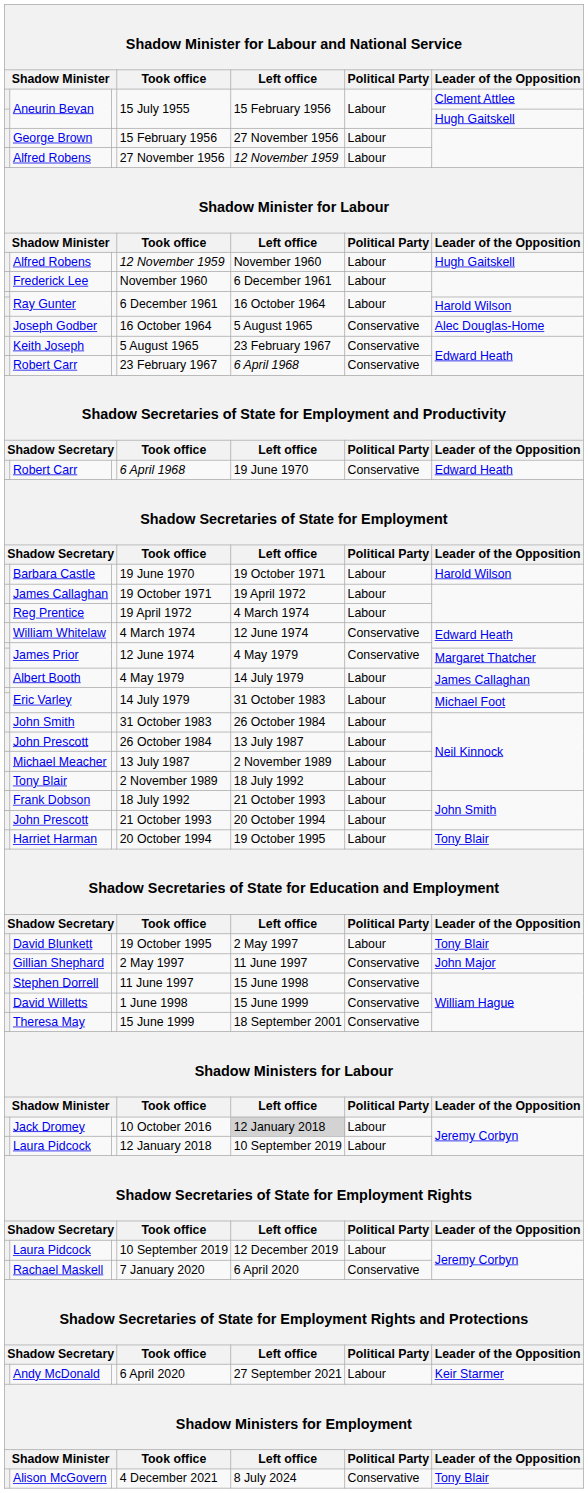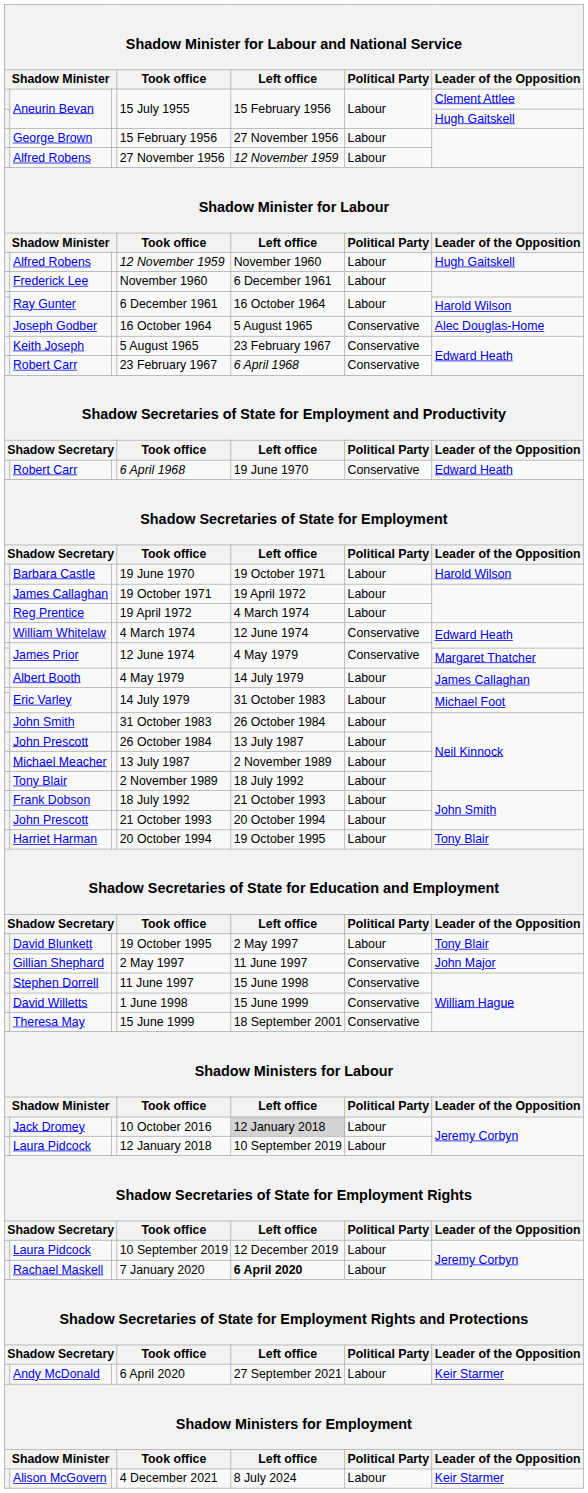(266, 1269) normal -> (268, 1269) bold
(384, 1269) Conservative -> (367, 1269) Labour
(384, 1478) Conservative -> (367, 1478) Labour
(462, 1478) Tony Blair -> (469, 1478) Keir Starmer
